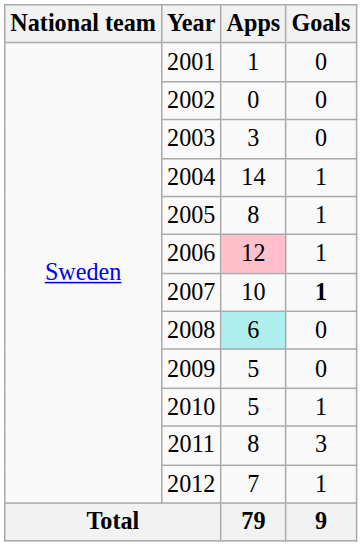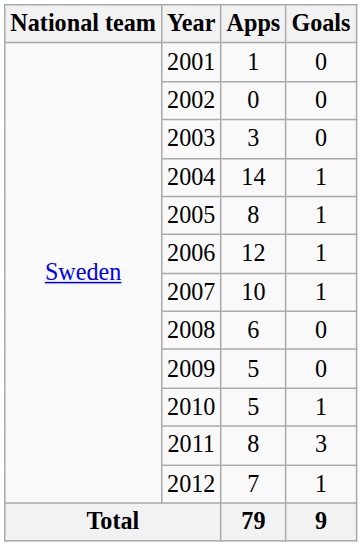(253, 253) pink background -> (253, 253) no background
(321, 291) bold -> (321, 291) normal
(253, 330) paleturquoise background -> (253, 330) no background
